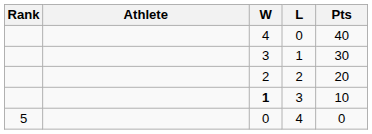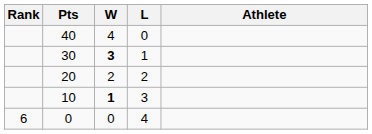columns swapped: (146, 15) <-> (342, 15)
(266, 57) normal -> (111, 57) bold
(24, 119) 5 -> (24, 119) 6
